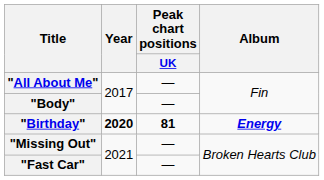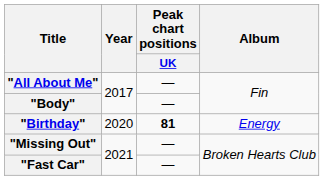(119, 124) bold -> (119, 124) normal
(259, 124) bold -> (259, 124) normal
